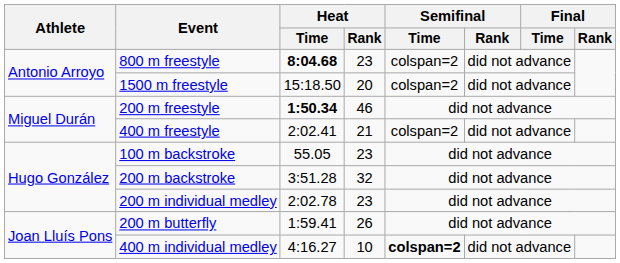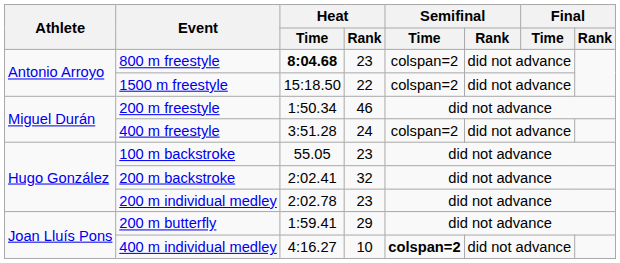(365, 85) 20 -> (365, 85) 22
(312, 108) bold -> (312, 108) normal
(312, 131) 2:02.41 -> (312, 131) 3:51.28
(365, 131) 21 -> (365, 131) 24
(312, 178) 3:51.28 -> (312, 178) 2:02.41
(365, 224) 26 -> (365, 224) 29
